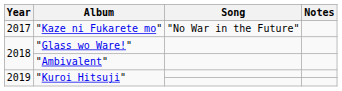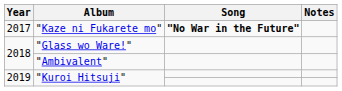(233, 29) normal -> (233, 29) bold
